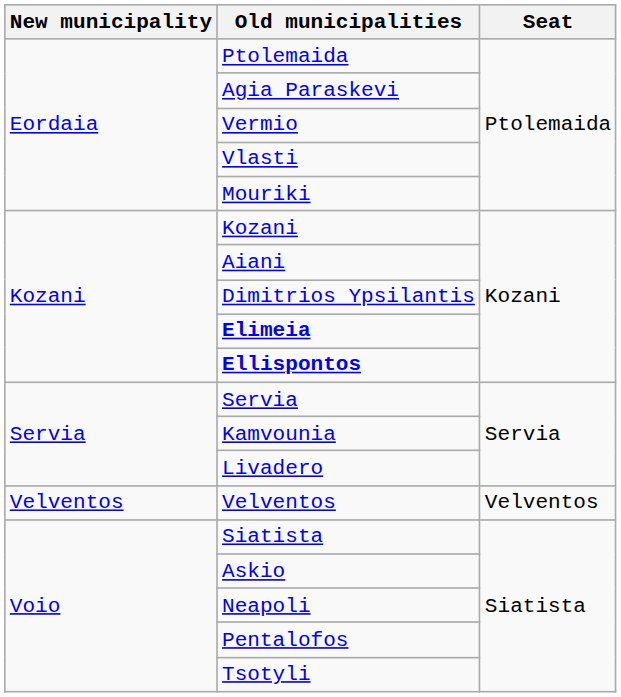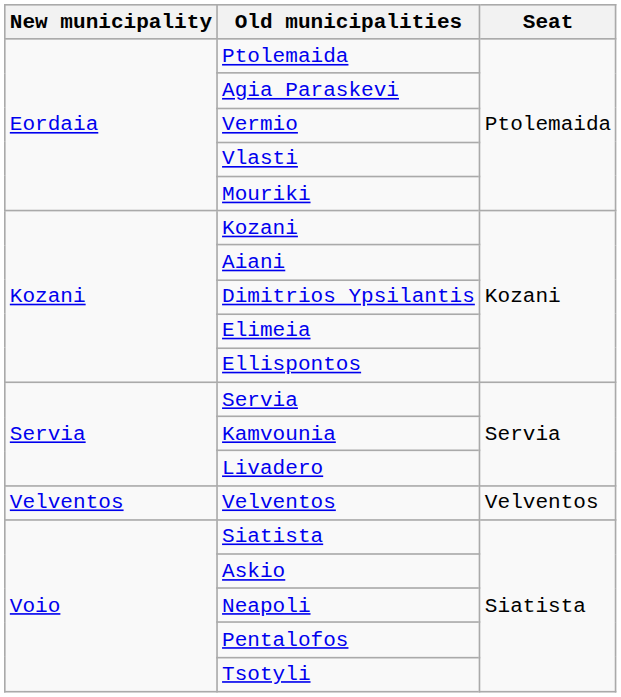(266, 331) bold -> (266, 331) normal
(292, 365) bold -> (292, 365) normal
